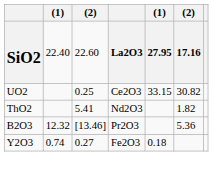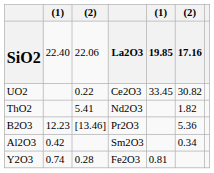(87, 52) 22.60 -> (87, 52) 22.06
(160, 52) 27.95 -> (161, 52) 19.85
(84, 91) 0.25 -> (84, 91) 0.22
(160, 91) 33.15 -> (161, 91) 33.45
(58, 125) 12.32 -> (58, 125) 12.23
+ row: (21, 142)
(84, 142) 0.27 -> (84, 159) 0.28
(157, 142) 0.18 -> (158, 159) 0.81
